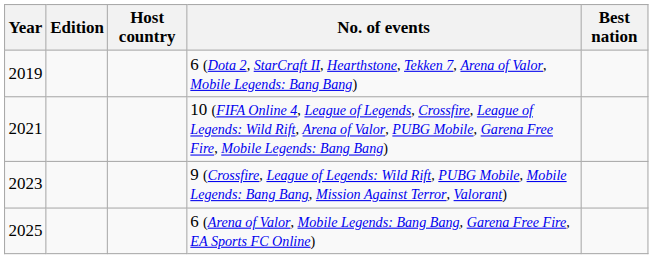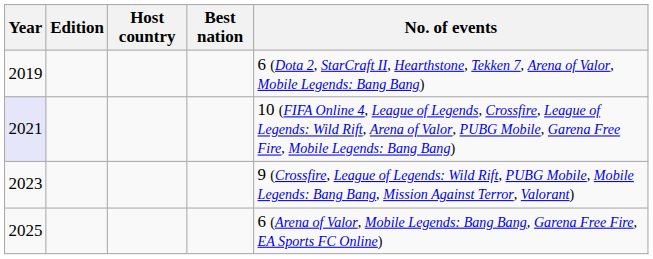columns swapped: (384, 27) <-> (614, 27)
(25, 128) no background -> (25, 128) lavender background
